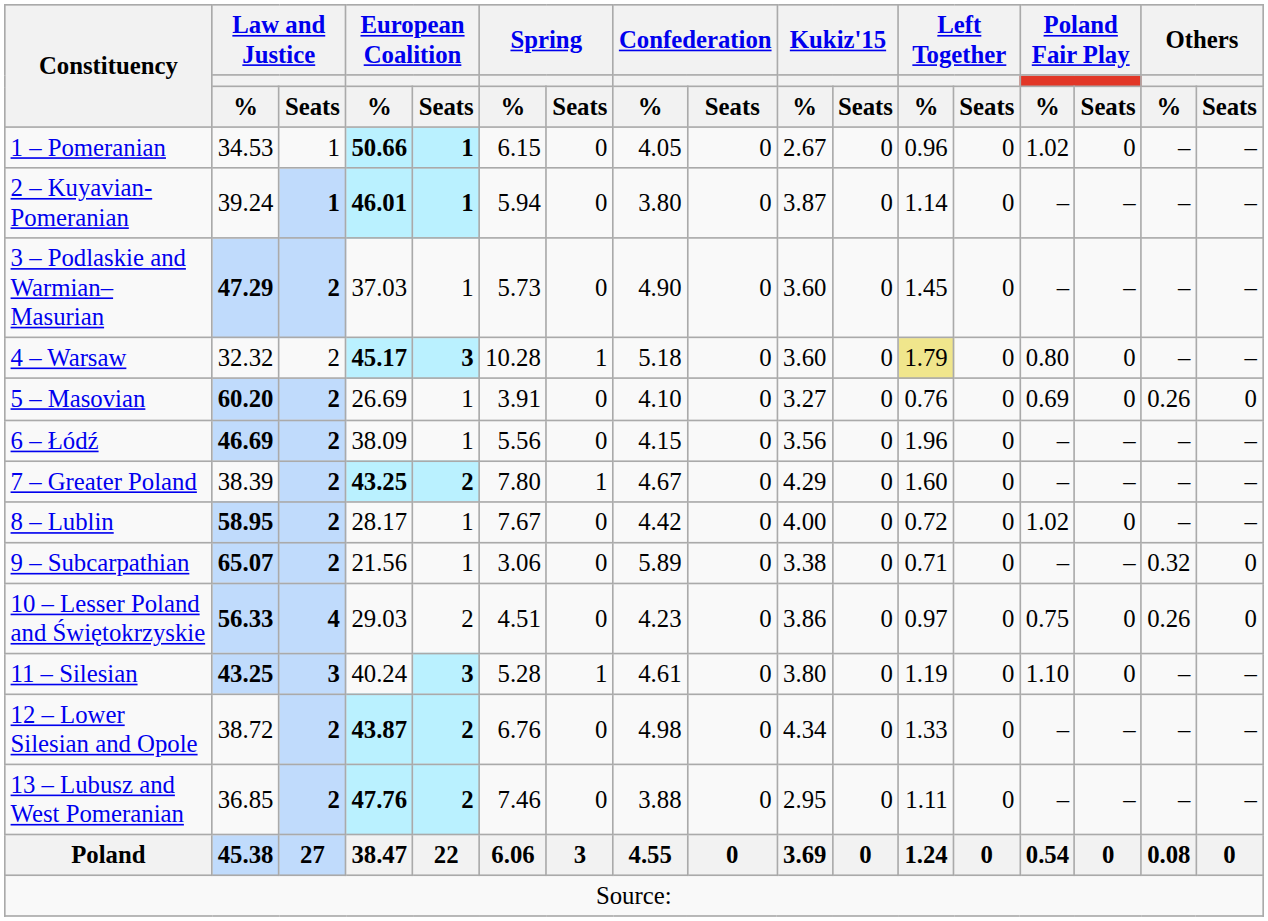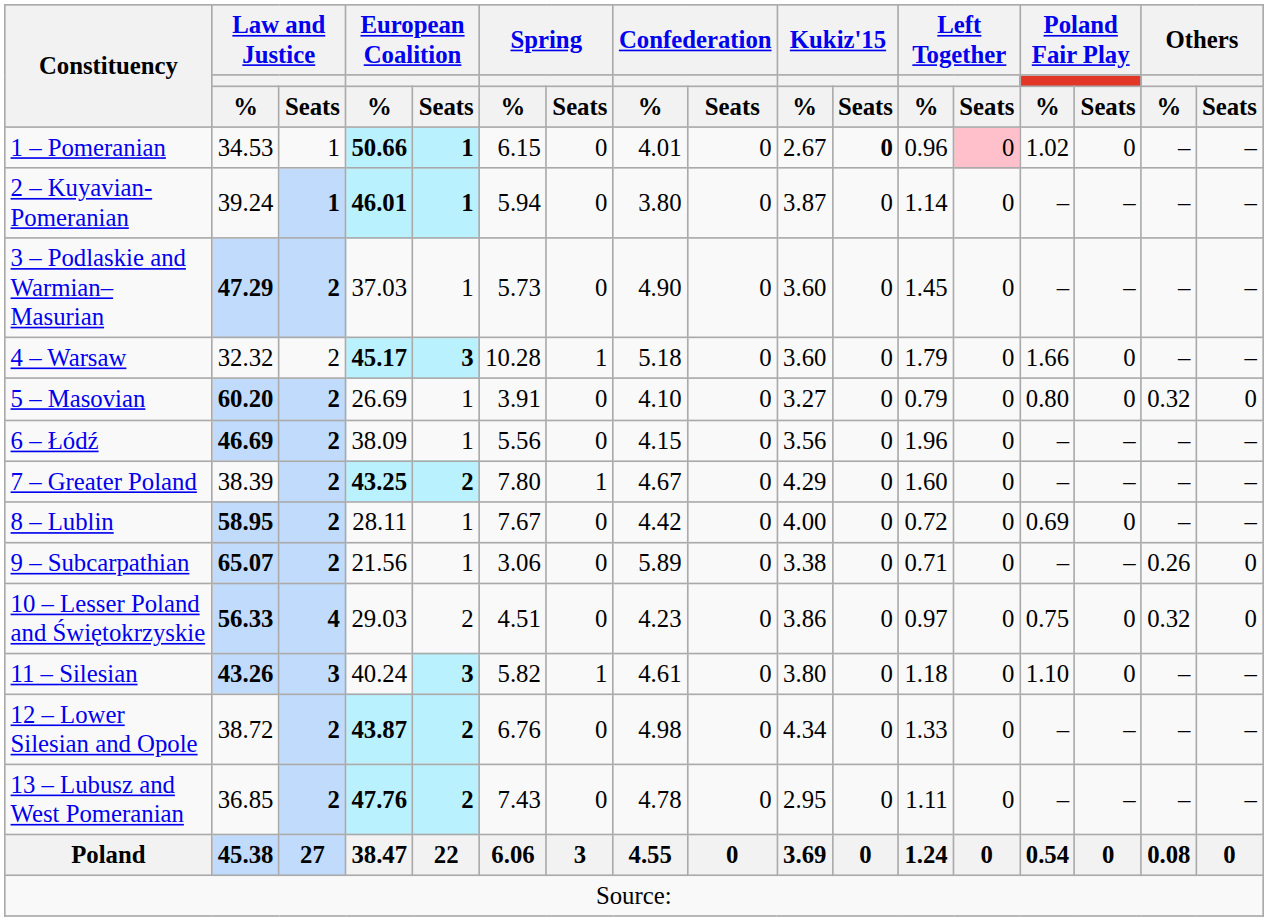(660, 147) 4.05 -> (660, 147) 4.01
(887, 147) normal -> (887, 147) bold
(1008, 147) no background -> (1008, 147) pink background
(926, 358) khaki background -> (926, 358) no background
(1047, 358) 0.80 -> (1047, 358) 1.66
(926, 399) 0.76 -> (926, 399) 0.79
(1047, 399) 0.69 -> (1047, 399) 0.80
(1169, 399) 0.26 -> (1169, 399) 0.32
(379, 521) 28.17 -> (380, 521) 28.11
(1047, 521) 1.02 -> (1047, 521) 0.69
(1169, 562) 0.32 -> (1169, 562) 0.26
(1169, 618) 0.26 -> (1169, 618) 0.32
(246, 673) 43.25 -> (246, 673) 43.26
(519, 673) 5.28 -> (519, 673) 5.82
(926, 673) 1.19 -> (926, 673) 1.18
(519, 799) 7.46 -> (519, 799) 7.43
(660, 799) 3.88 -> (660, 799) 4.78
